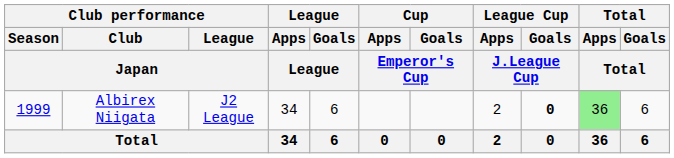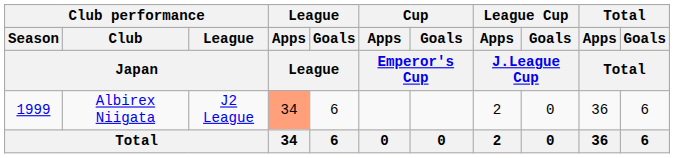(289, 110) no background -> (289, 110) lightsalmon background
(550, 110) bold -> (550, 110) normal
(600, 110) lightgreen background -> (600, 110) no background
